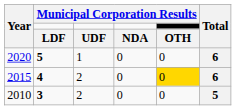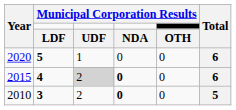(79, 76) no background -> (79, 76) lightgrey background
(120, 76) normal -> (120, 76) bold
(162, 76) gold background -> (162, 76) no background
(120, 95) normal -> (120, 95) bold
